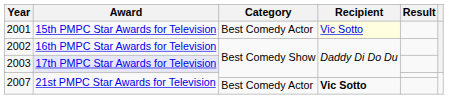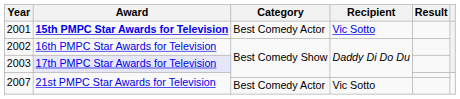(126, 30) normal -> (132, 30) bold
(342, 30) lightyellow background -> (354, 30) no background
(343, 85) bold -> (354, 85) normal
